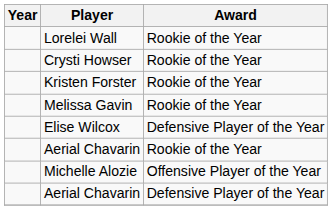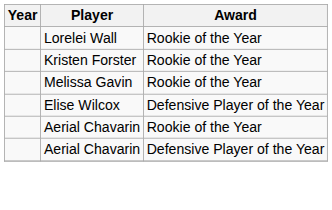- row: (88, 60)
- row: (90, 171)
